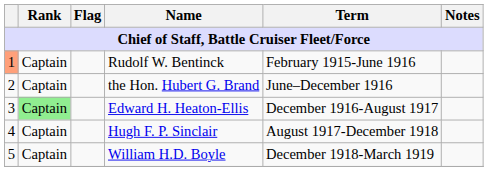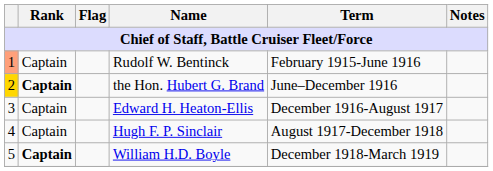(11, 85) no background -> (11, 85) gold background
(44, 85) normal -> (47, 85) bold
(44, 108) lightgreen background -> (44, 108) no background
(44, 154) normal -> (47, 154) bold
